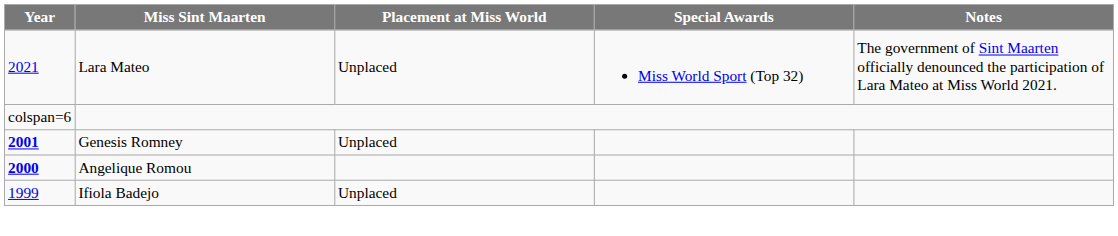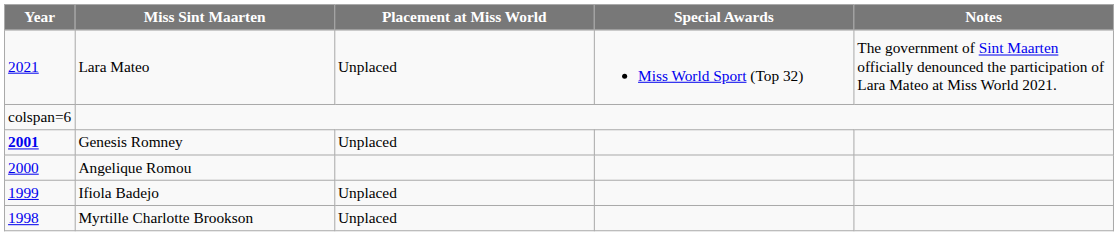(23, 167) bold -> (23, 167) normal
+ row: (166, 218)
